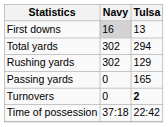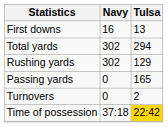(108, 29) lightgrey background -> (108, 29) no background
(136, 96) bold -> (136, 96) normal
(147, 113) no background -> (147, 113) gold background
